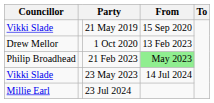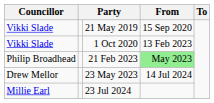(32, 43) Drew Mellor -> (30, 43) Vikki Slade
(30, 75) Vikki Slade -> (32, 75) Drew Mellor
